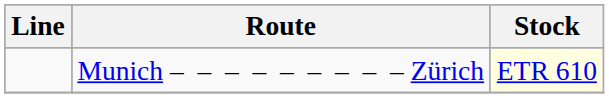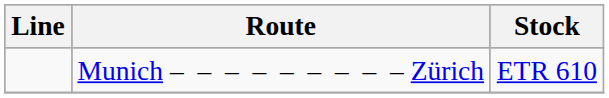(547, 69) lightyellow background -> (547, 69) no background
